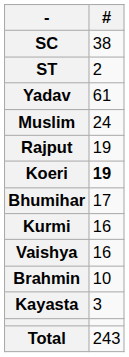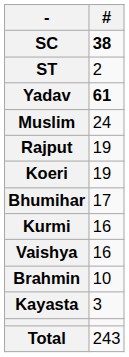(102, 43) normal -> (102, 43) bold
(102, 95) normal -> (102, 95) bold
(102, 174) bold -> (102, 174) normal
